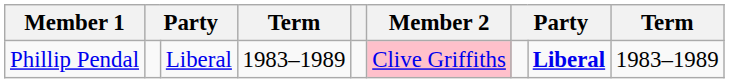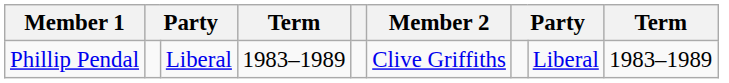(439, 58) pink background -> (439, 58) no background
(569, 58) bold -> (566, 58) normal
